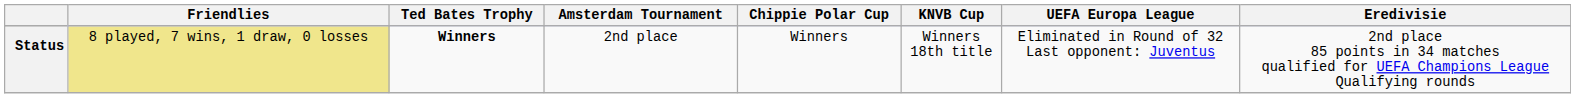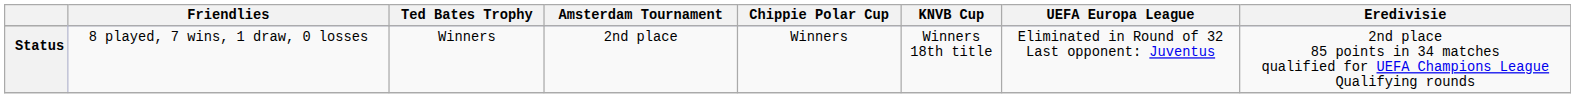(228, 37) khaki background -> (228, 37) no background
(467, 37) bold -> (467, 37) normal
